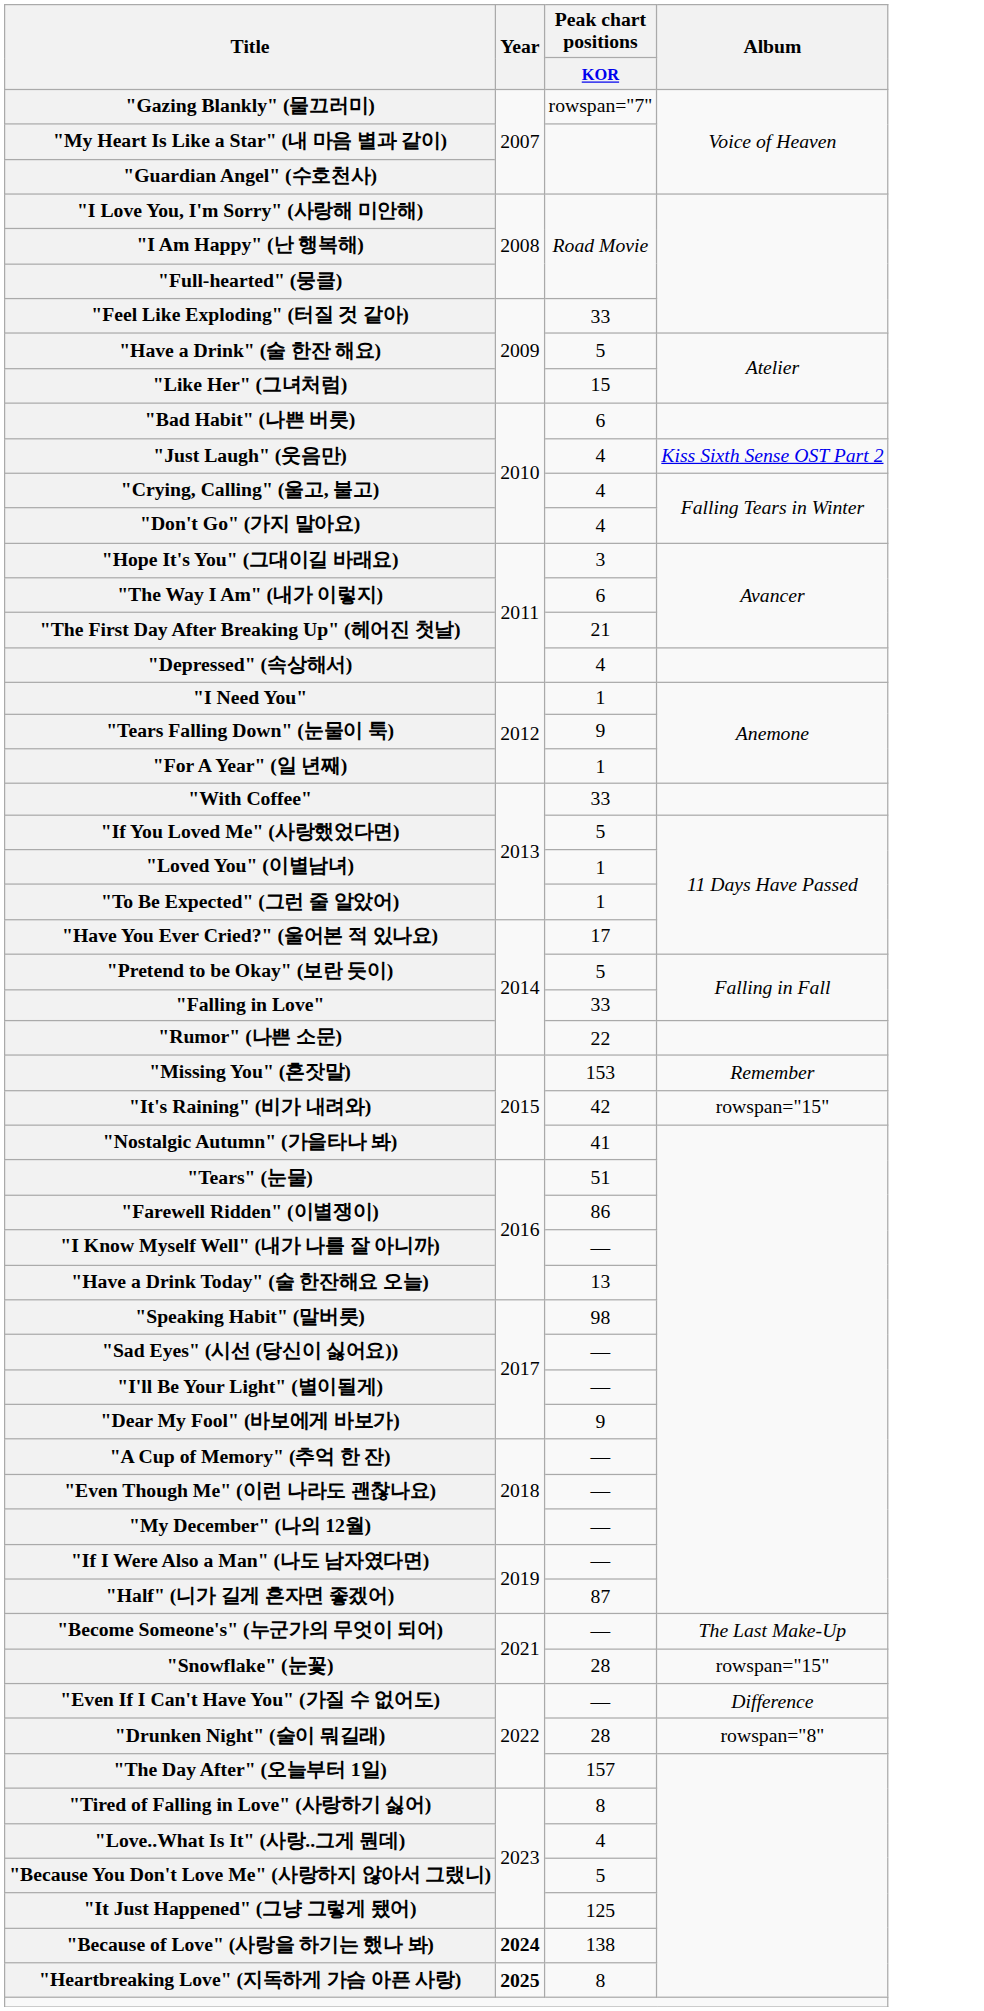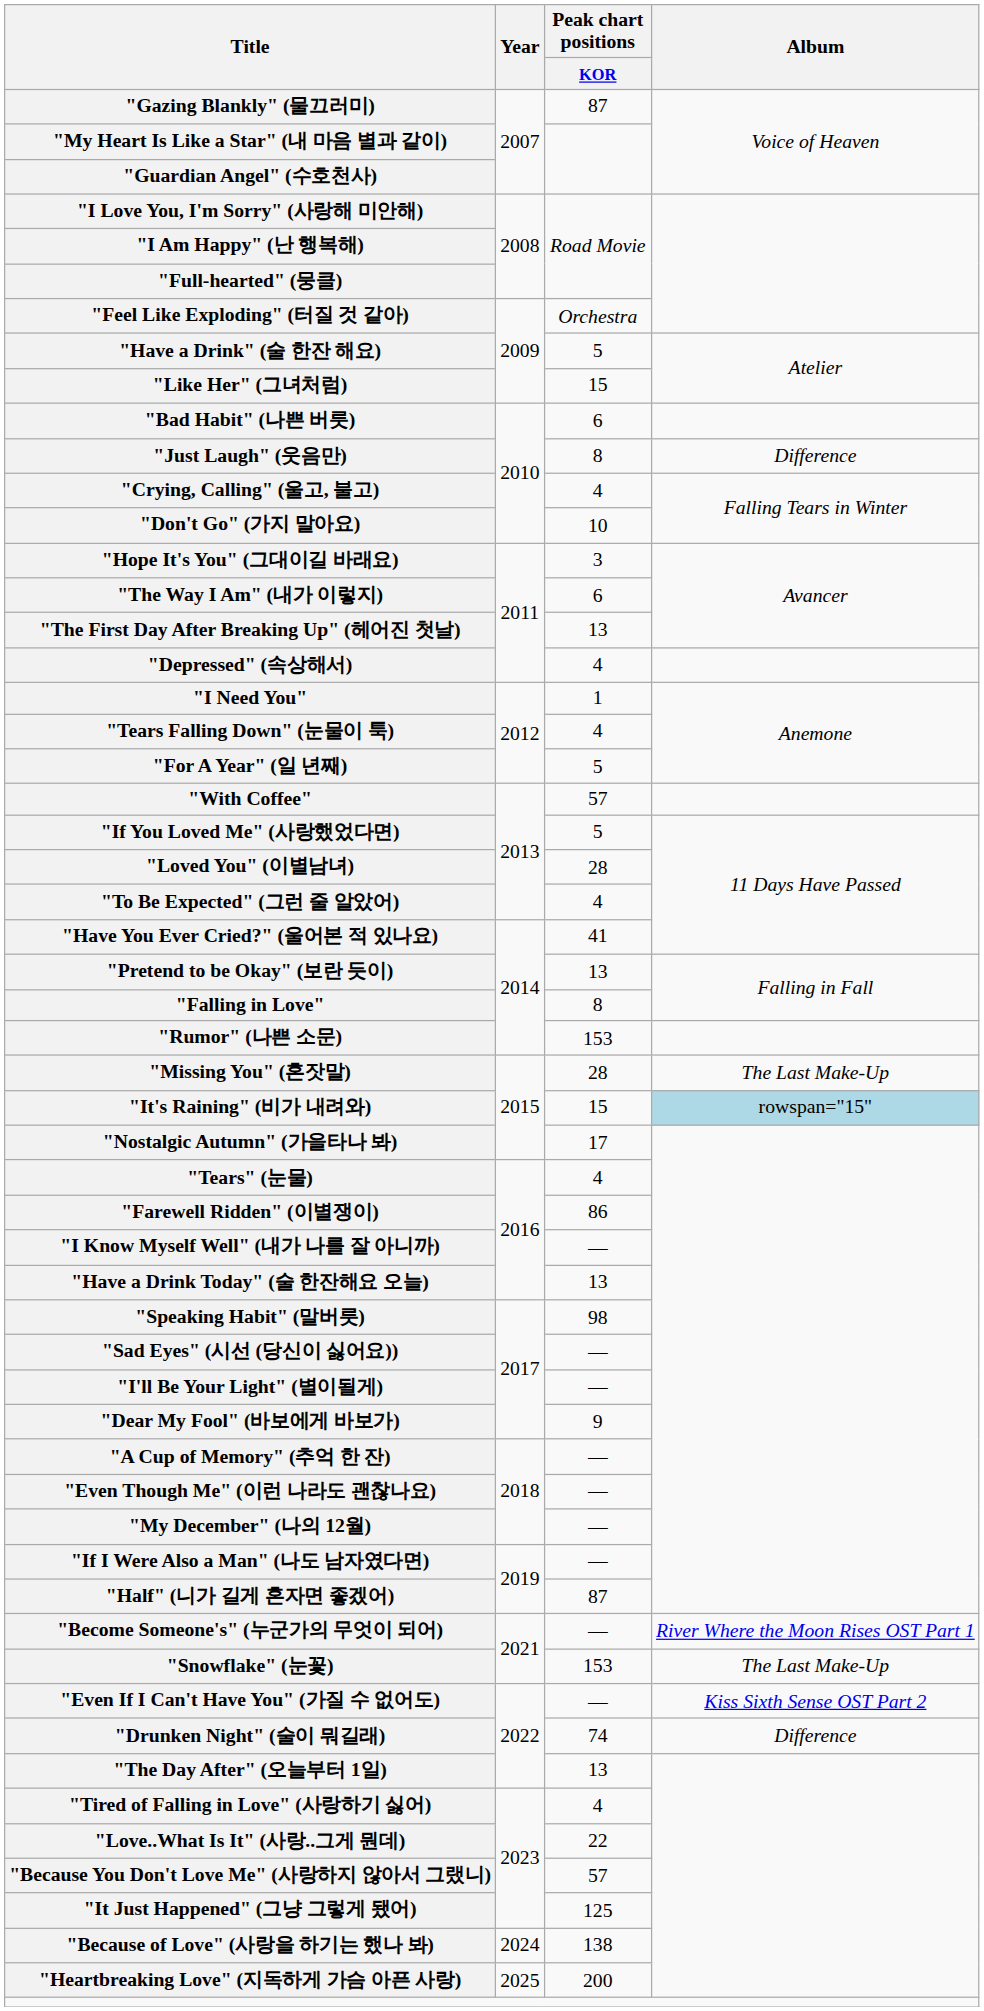(600, 106) rowspan="7" -> (598, 106) 87
(600, 315) 33 -> (598, 315) Orchestra
(600, 455) 4 -> (598, 455) 8
(772, 455) Kiss Sixth Sense OST Part 2 -> (815, 455) Difference
(600, 525) 4 -> (598, 525) 10
(600, 630) 21 -> (598, 630) 13
(600, 731) 9 -> (598, 731) 4
(600, 765) 1 -> (598, 765) 5
(600, 799) 33 -> (598, 799) 57
(600, 866) 1 -> (598, 866) 28
(600, 901) 1 -> (598, 901) 4
(600, 936) 17 -> (598, 936) 41
(600, 971) 5 -> (598, 971) 13
(600, 1004) 33 -> (598, 1004) 8
(600, 1037) 22 -> (598, 1037) 153
(600, 1072) 153 -> (598, 1072) 28
(772, 1072) Remember -> (815, 1072) The Last Make-Up
(600, 1107) 42 -> (598, 1107) 15
(772, 1107) no background -> (815, 1107) lightblue background
(600, 1142) 41 -> (598, 1142) 17
(600, 1177) 51 -> (598, 1177) 4
(772, 1631) The Last Make-Up -> (815, 1631) River Where the Moon Rises OST Part 1
(600, 1665) 28 -> (598, 1665) 153
(772, 1665) rowspan="15" -> (815, 1665) The Last Make-Up
(772, 1700) Difference -> (815, 1700) Kiss Sixth Sense OST Part 2
(600, 1735) 28 -> (598, 1735) 74
(772, 1735) rowspan="8" -> (815, 1735) Difference
(600, 1770) 157 -> (598, 1770) 13
(600, 1805) 8 -> (598, 1805) 4
(600, 1840) 4 -> (598, 1840) 22
(600, 1875) 5 -> (598, 1875) 57
(520, 1945) bold -> (520, 1945) normal
(520, 1980) bold -> (520, 1980) normal
(600, 1980) 8 -> (598, 1980) 200
